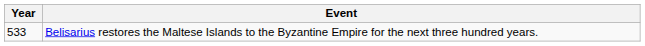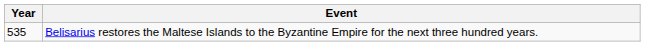(17, 31) 533 -> (17, 31) 535
